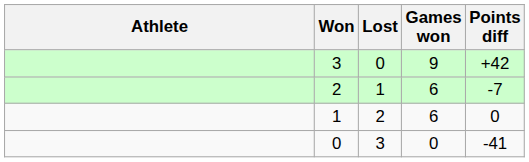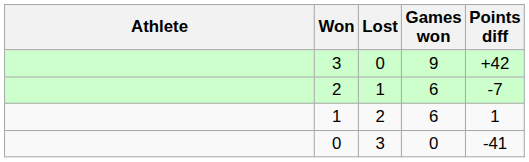(495, 116) 0 -> (495, 116) 1
